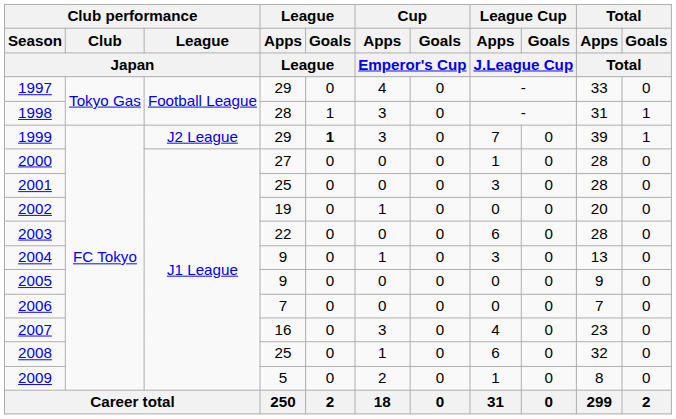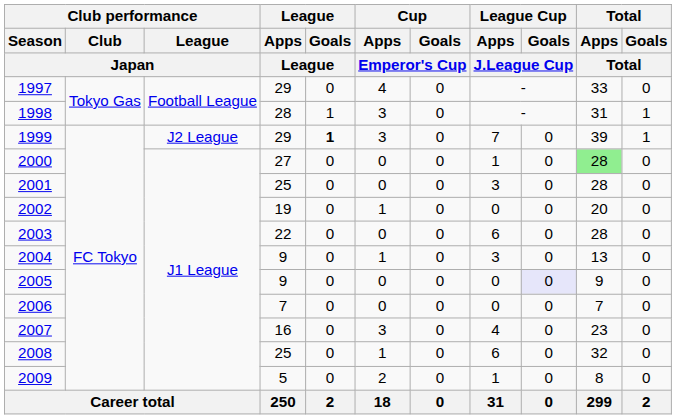(599, 161) no background -> (599, 161) lightgreen background
(549, 281) no background -> (549, 281) lavender background
